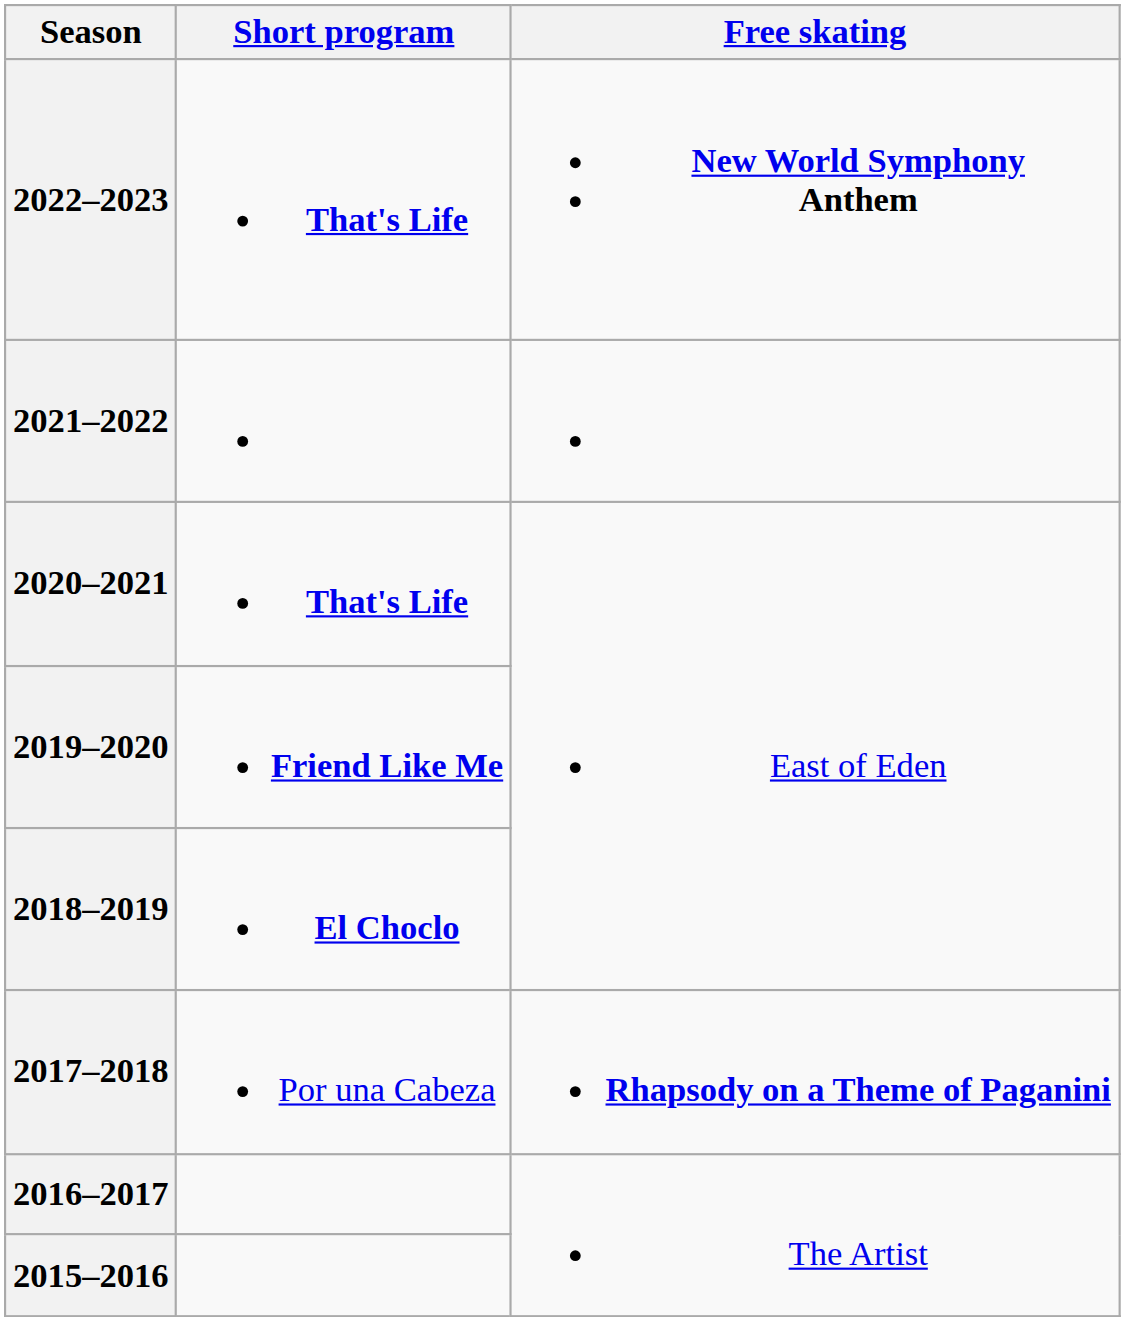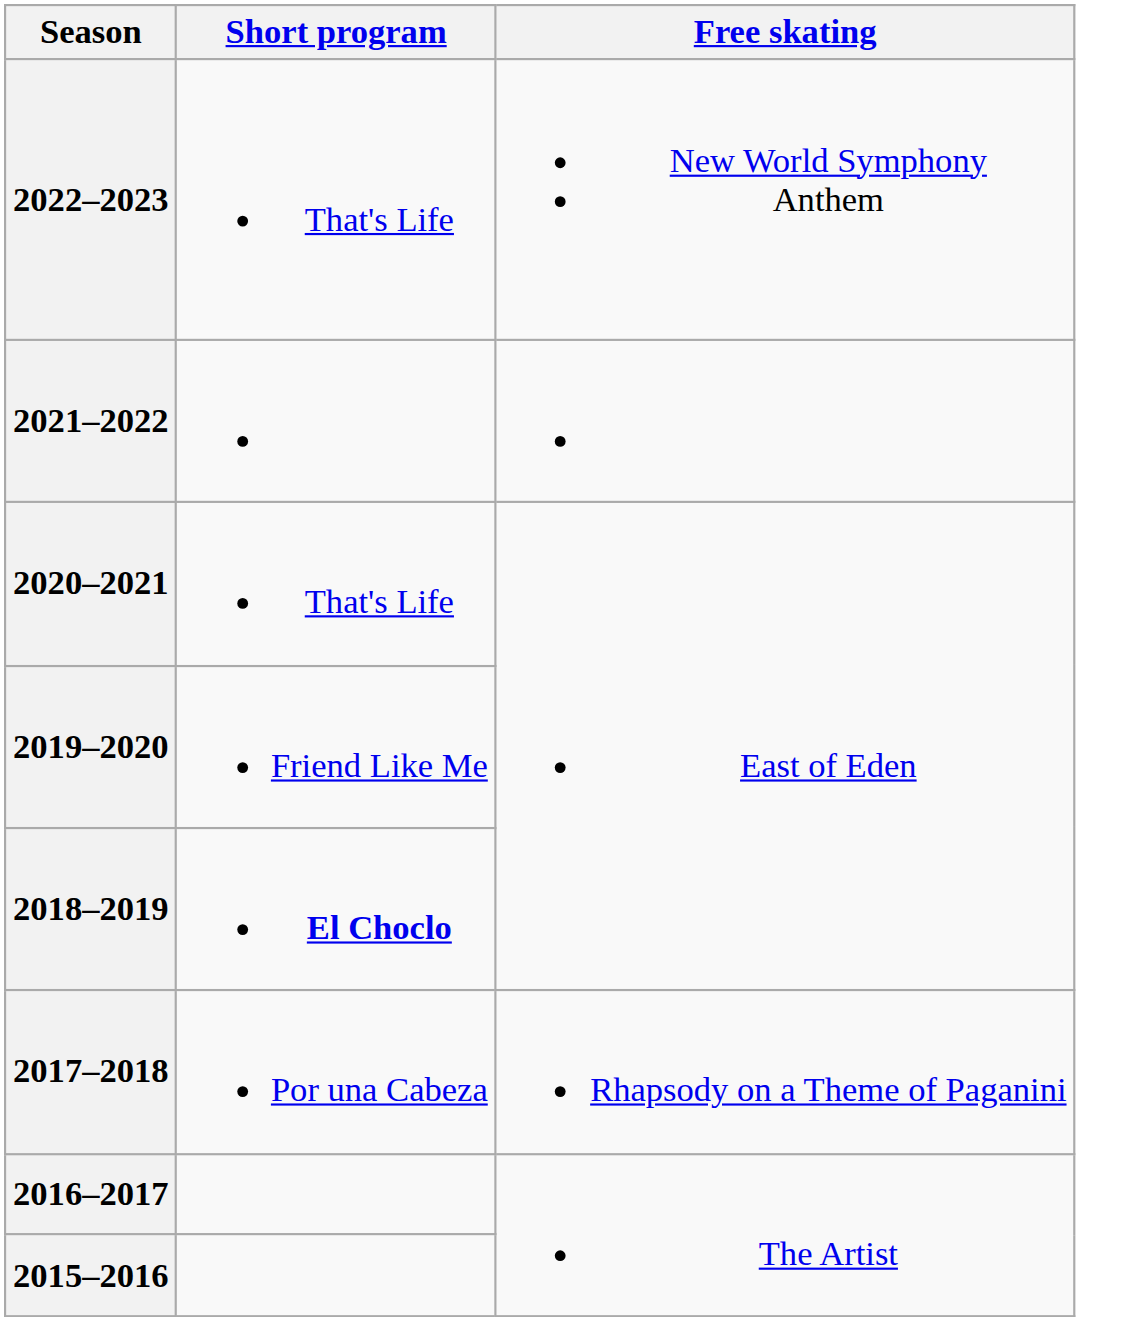(344, 219) bold -> (336, 219) normal
(815, 219) bold -> (785, 219) normal
(344, 603) bold -> (336, 603) normal
(344, 766) bold -> (336, 766) normal
(815, 1091) bold -> (785, 1091) normal
